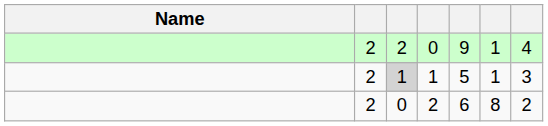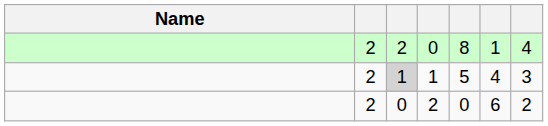(464, 47) 9 -> (464, 47) 8
(495, 76) 1 -> (495, 76) 4
(464, 105) 6 -> (464, 105) 0
(495, 105) 8 -> (495, 105) 6
